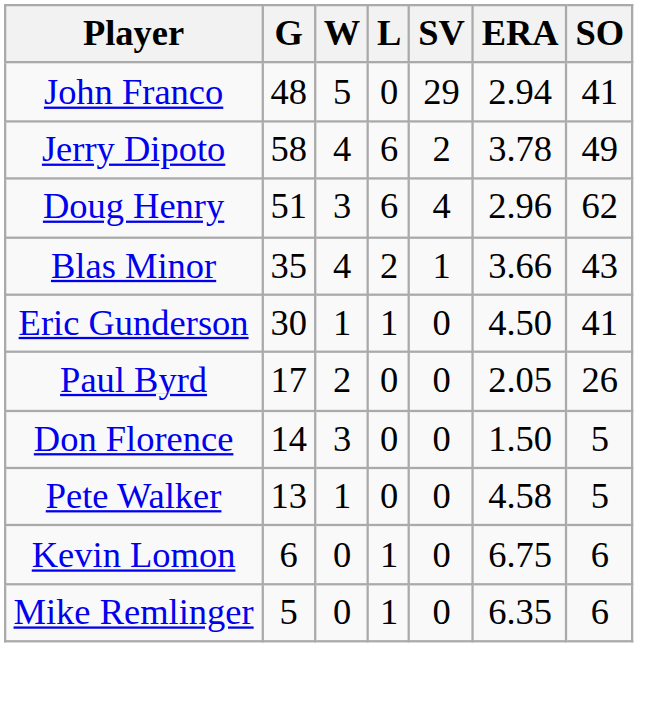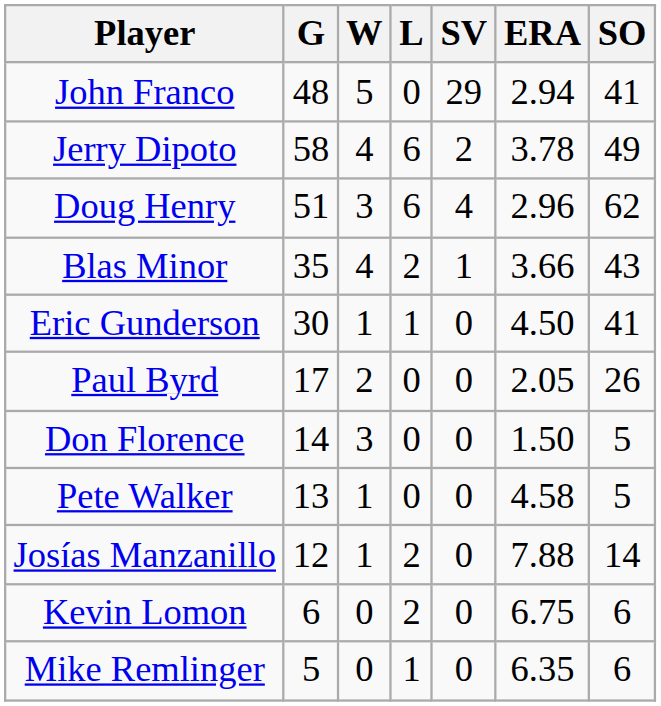+ row: (145, 554)
(389, 554) 1 -> (412, 611) 2
